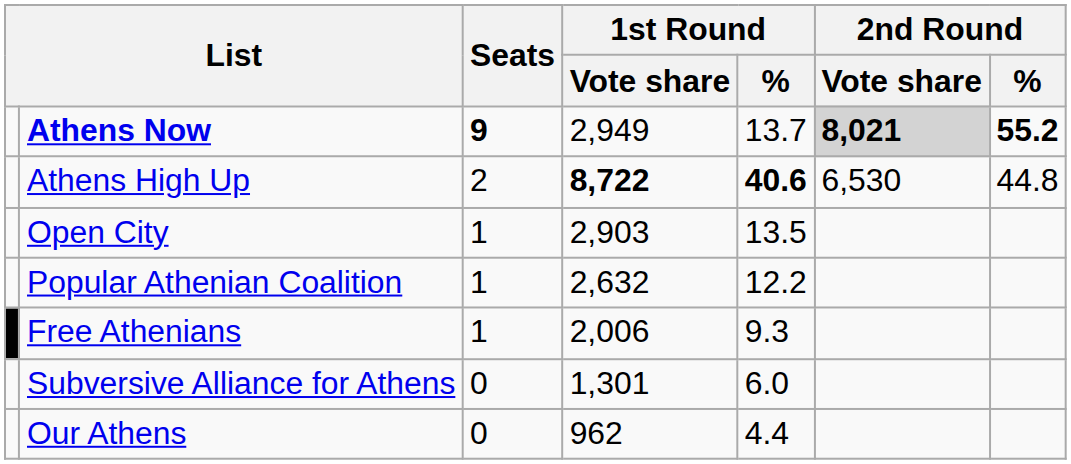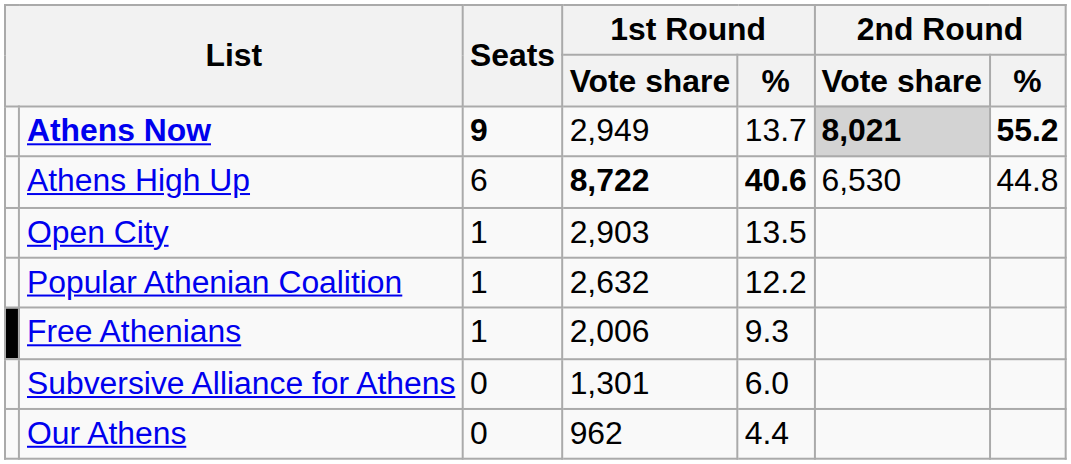(479, 181) 2 -> (479, 181) 6
